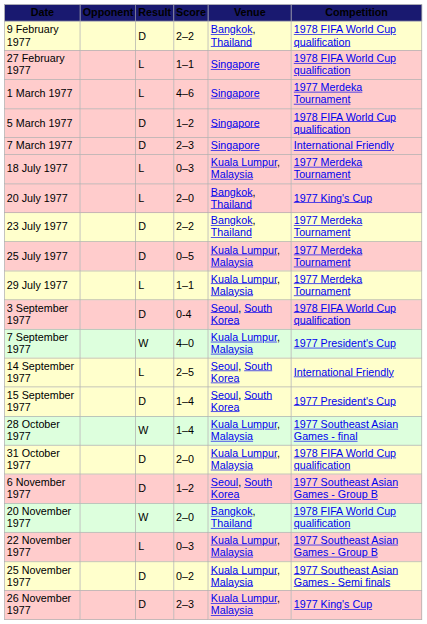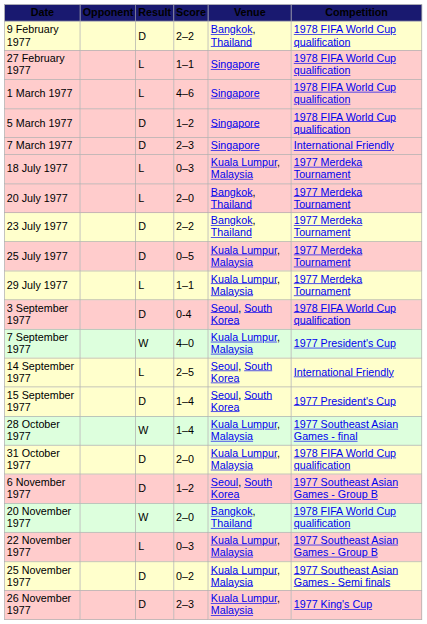(328, 94) 1977 Merdeka Tournament -> (345, 94) 1978 FIFA World Cup qualification
(333, 198) 1977 King's Cup -> (328, 198) 1977 Merdeka Tournament
